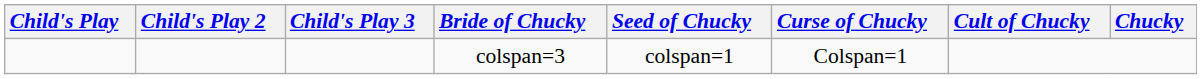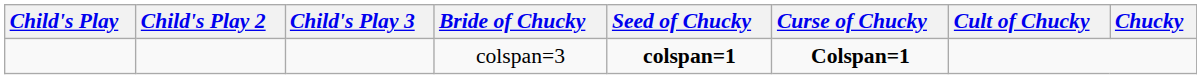(689, 55) normal -> (689, 55) bold
(860, 55) normal -> (860, 55) bold
